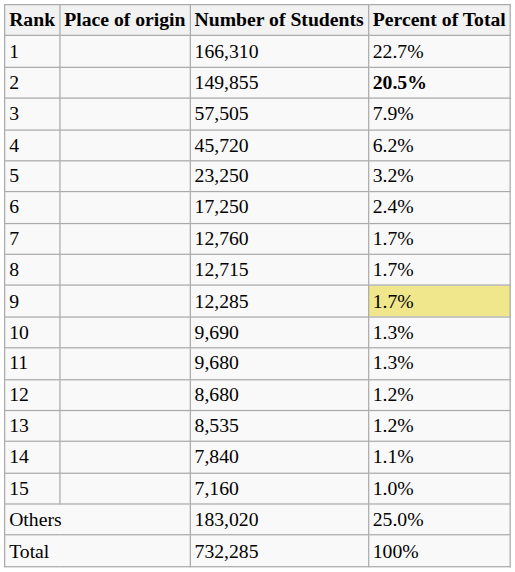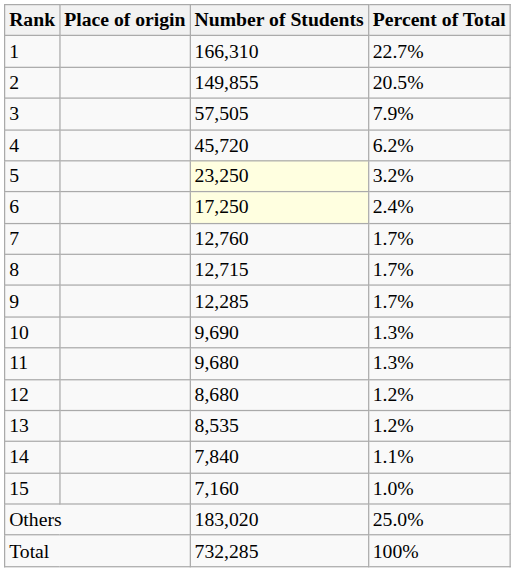(400, 82) bold -> (398, 82) normal
(222, 176) no background -> (222, 176) lightyellow background
(222, 207) no background -> (222, 207) lightyellow background
(393, 301) khaki background -> (393, 301) no background
